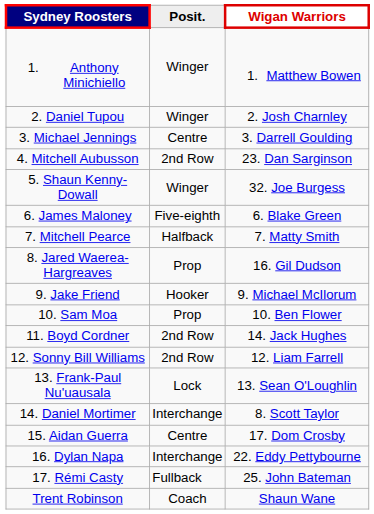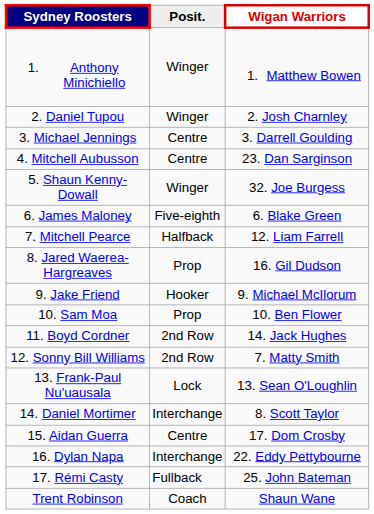(187, 159) 2nd Row -> (187, 159) Centre
(297, 237) 7. Matty Smith -> (297, 237) 12. Liam Farrell
(297, 357) 12. Liam Farrell -> (297, 357) 7. Matty Smith
